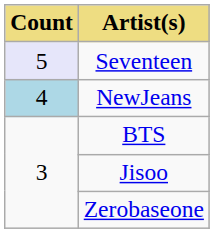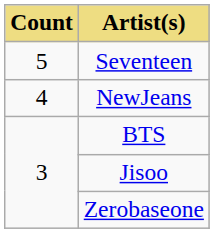(42, 60) lavender background -> (42, 60) no background
(42, 97) lightblue background -> (42, 97) no background
